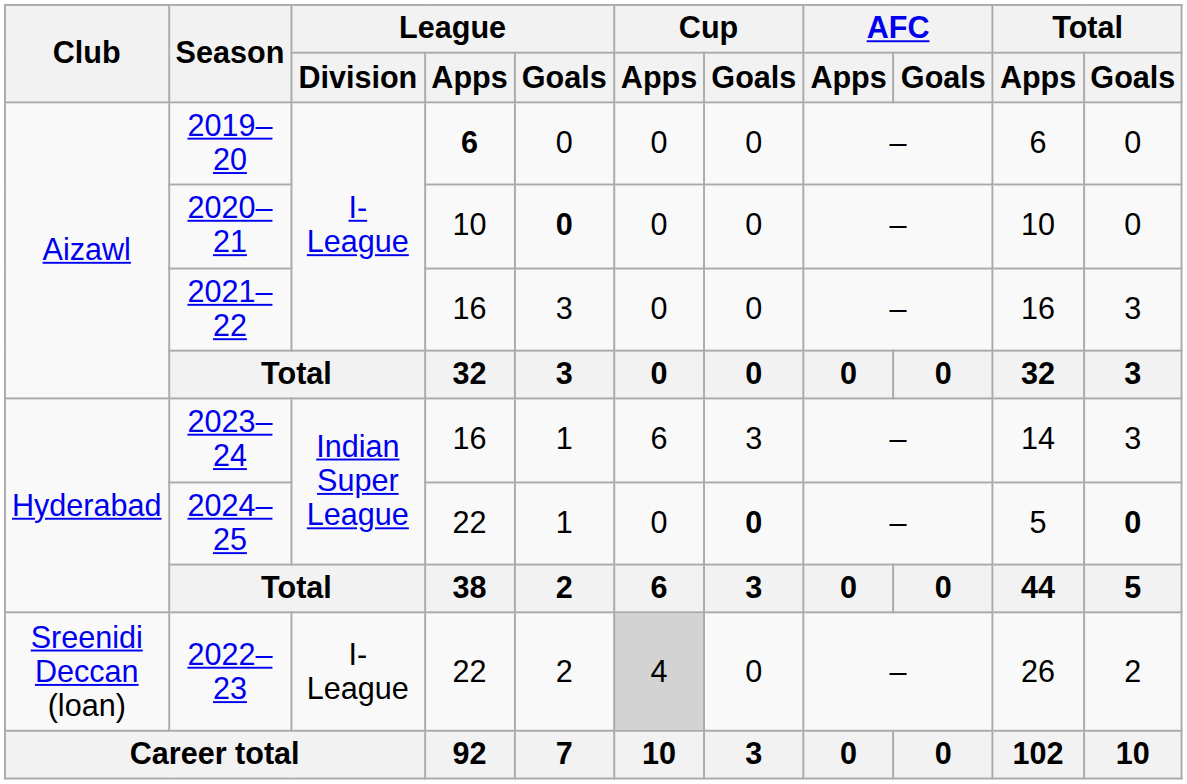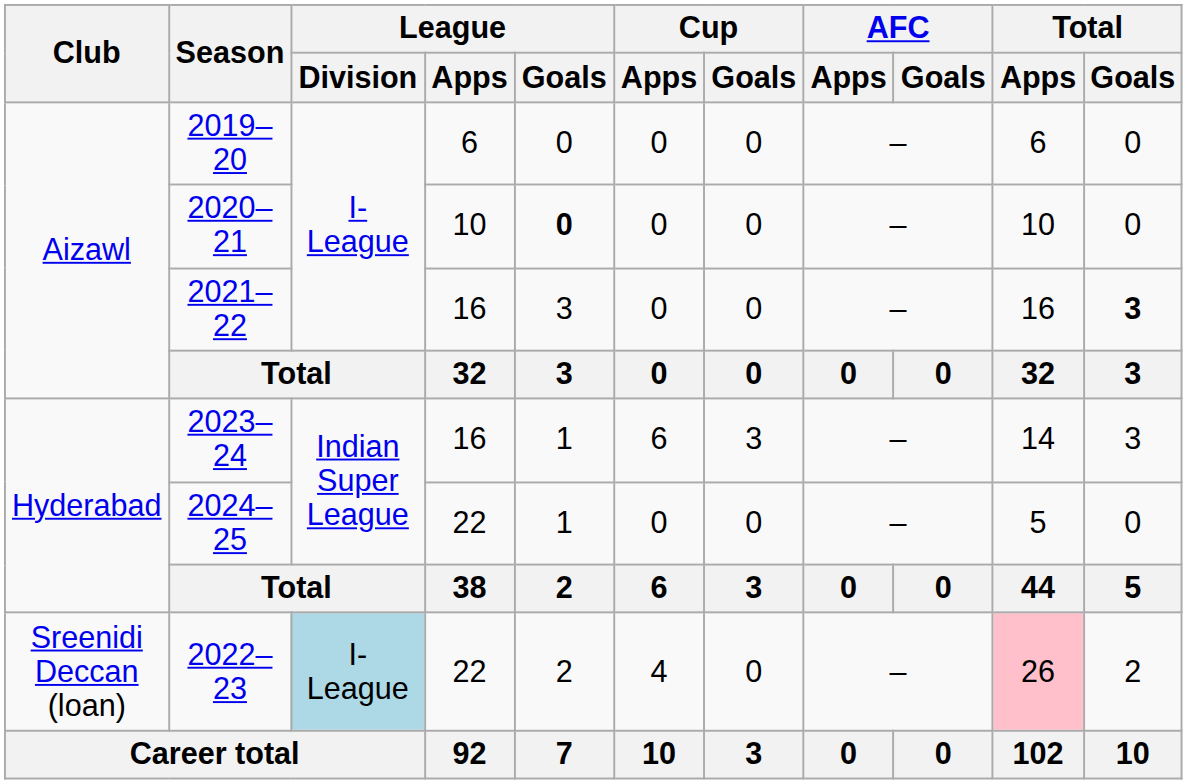(470, 142) bold -> (470, 142) normal
(1133, 308) normal -> (1133, 308) bold
(754, 522) bold -> (754, 522) normal
(1133, 522) bold -> (1133, 522) normal
(358, 671) no background -> (358, 671) lightblue background
(659, 671) lightgrey background -> (659, 671) no background
(1038, 671) no background -> (1038, 671) pink background
